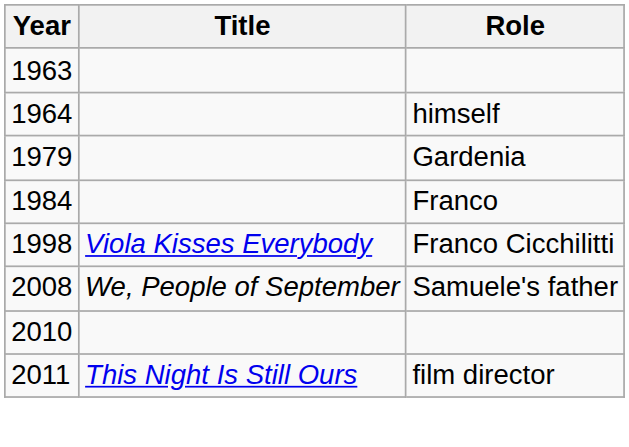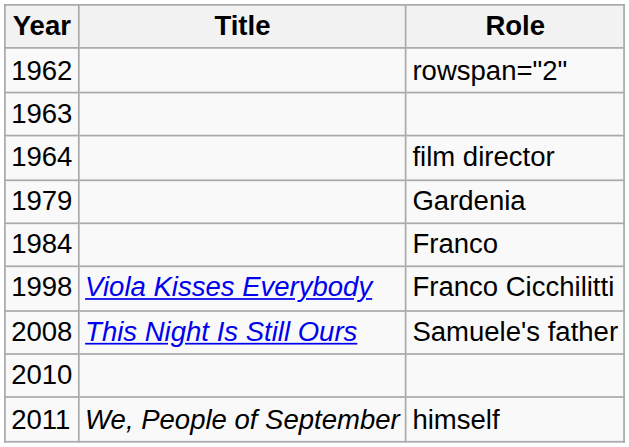+ row: (42, 69)
(456, 113) himself -> (484, 157) film director
(242, 288) We, People of September -> (221, 331) This Night Is Still Ours
(221, 375) This Night Is Still Ours -> (242, 419) We, People of September
(484, 375) film director -> (456, 419) himself
